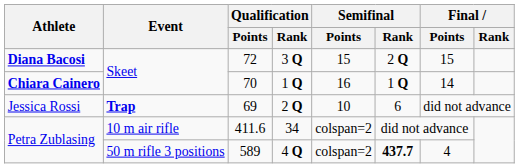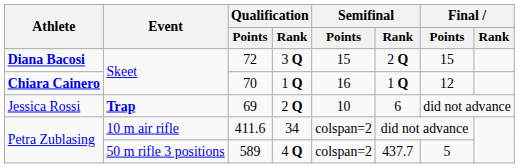(447, 83) 14 -> (447, 83) 12
(398, 151) bold -> (398, 151) normal
(447, 151) 4 -> (447, 151) 5
